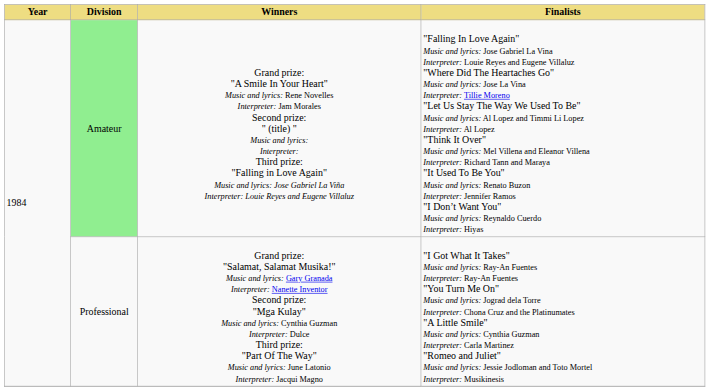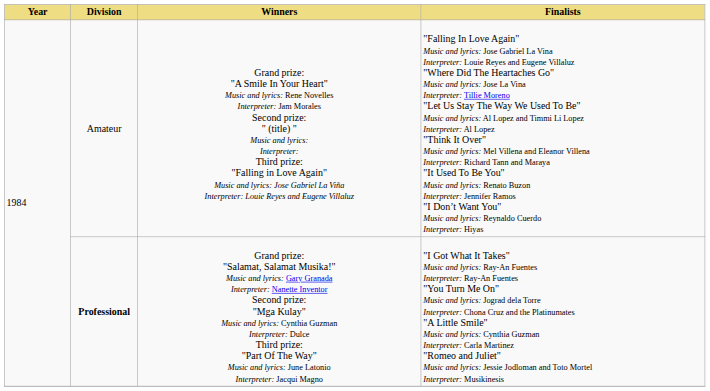(104, 128) lightgreen background -> (104, 128) no background
(104, 311) normal -> (104, 311) bold
